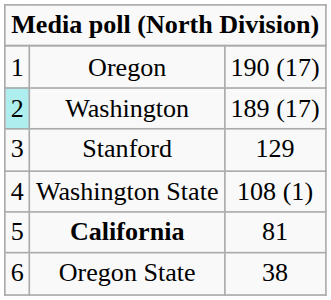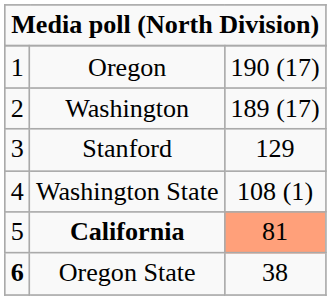(17, 107) paleturquoise background -> (17, 107) no background
(275, 232) no background -> (275, 232) lightsalmon background
(17, 273) normal -> (17, 273) bold
